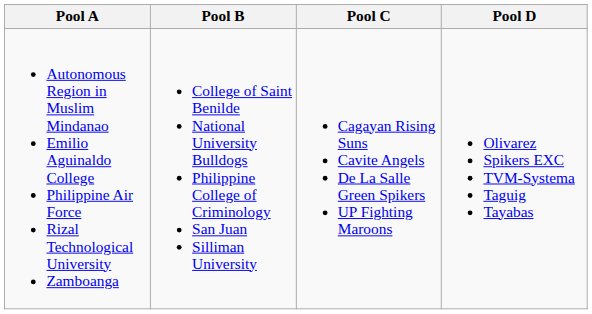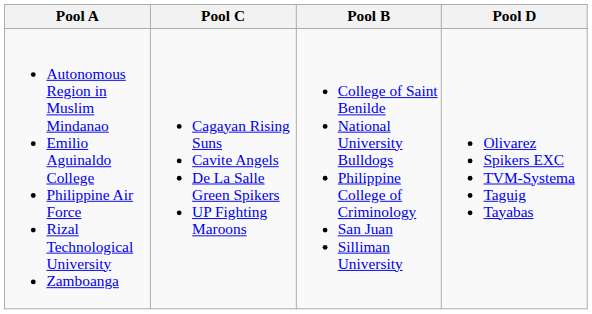columns swapped: (223, 16) <-> (369, 16)
